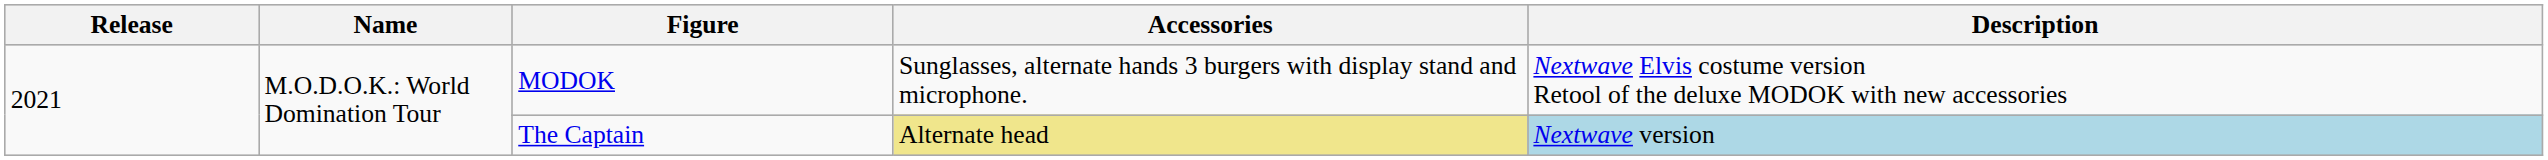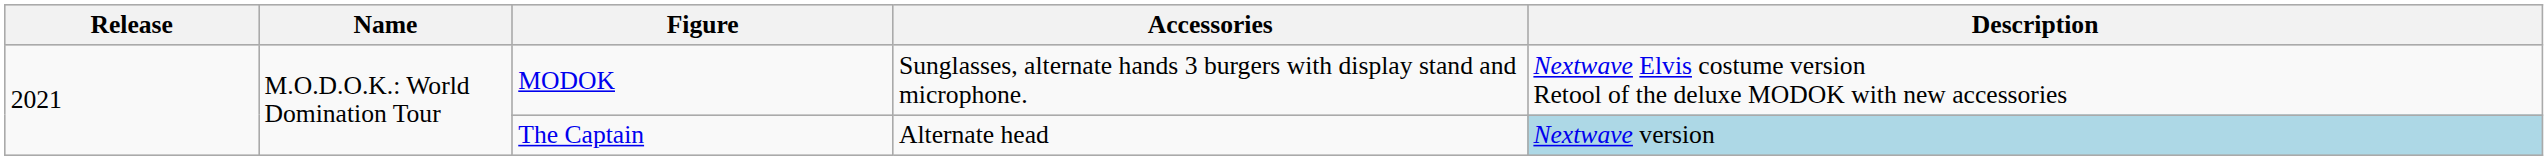(974, 134) khaki background -> (974, 134) no background
